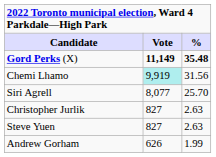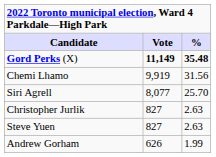(158, 76) paleturquoise background -> (158, 76) no background
